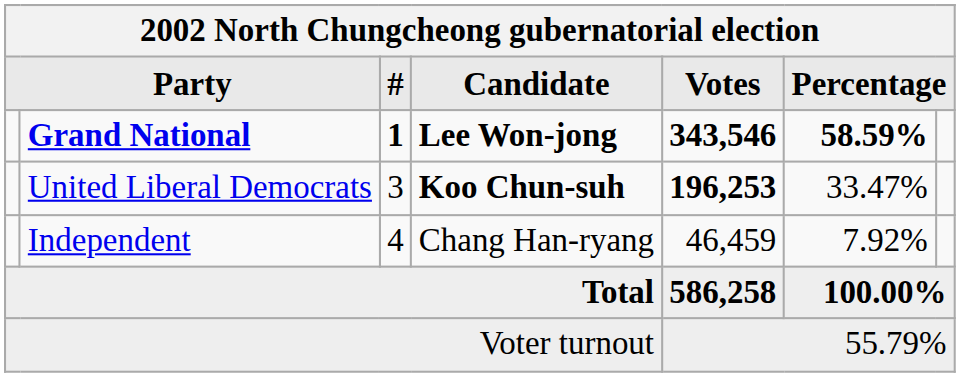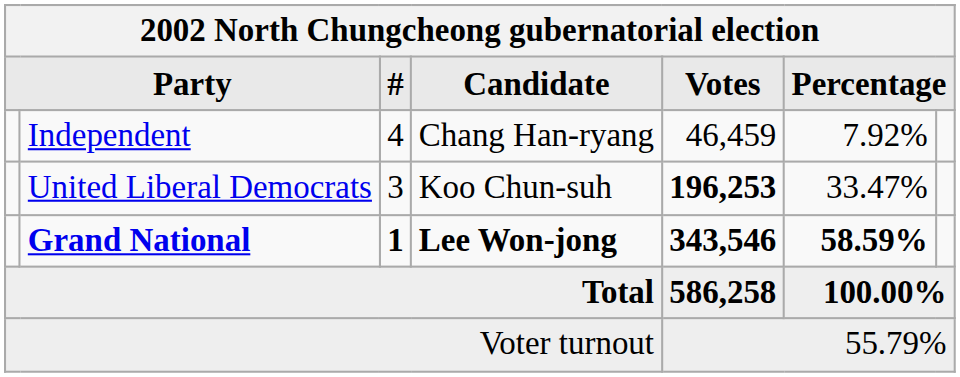rows swapped: (139, 135) <-> (109, 239)
(522, 187) bold -> (515, 187) normal
